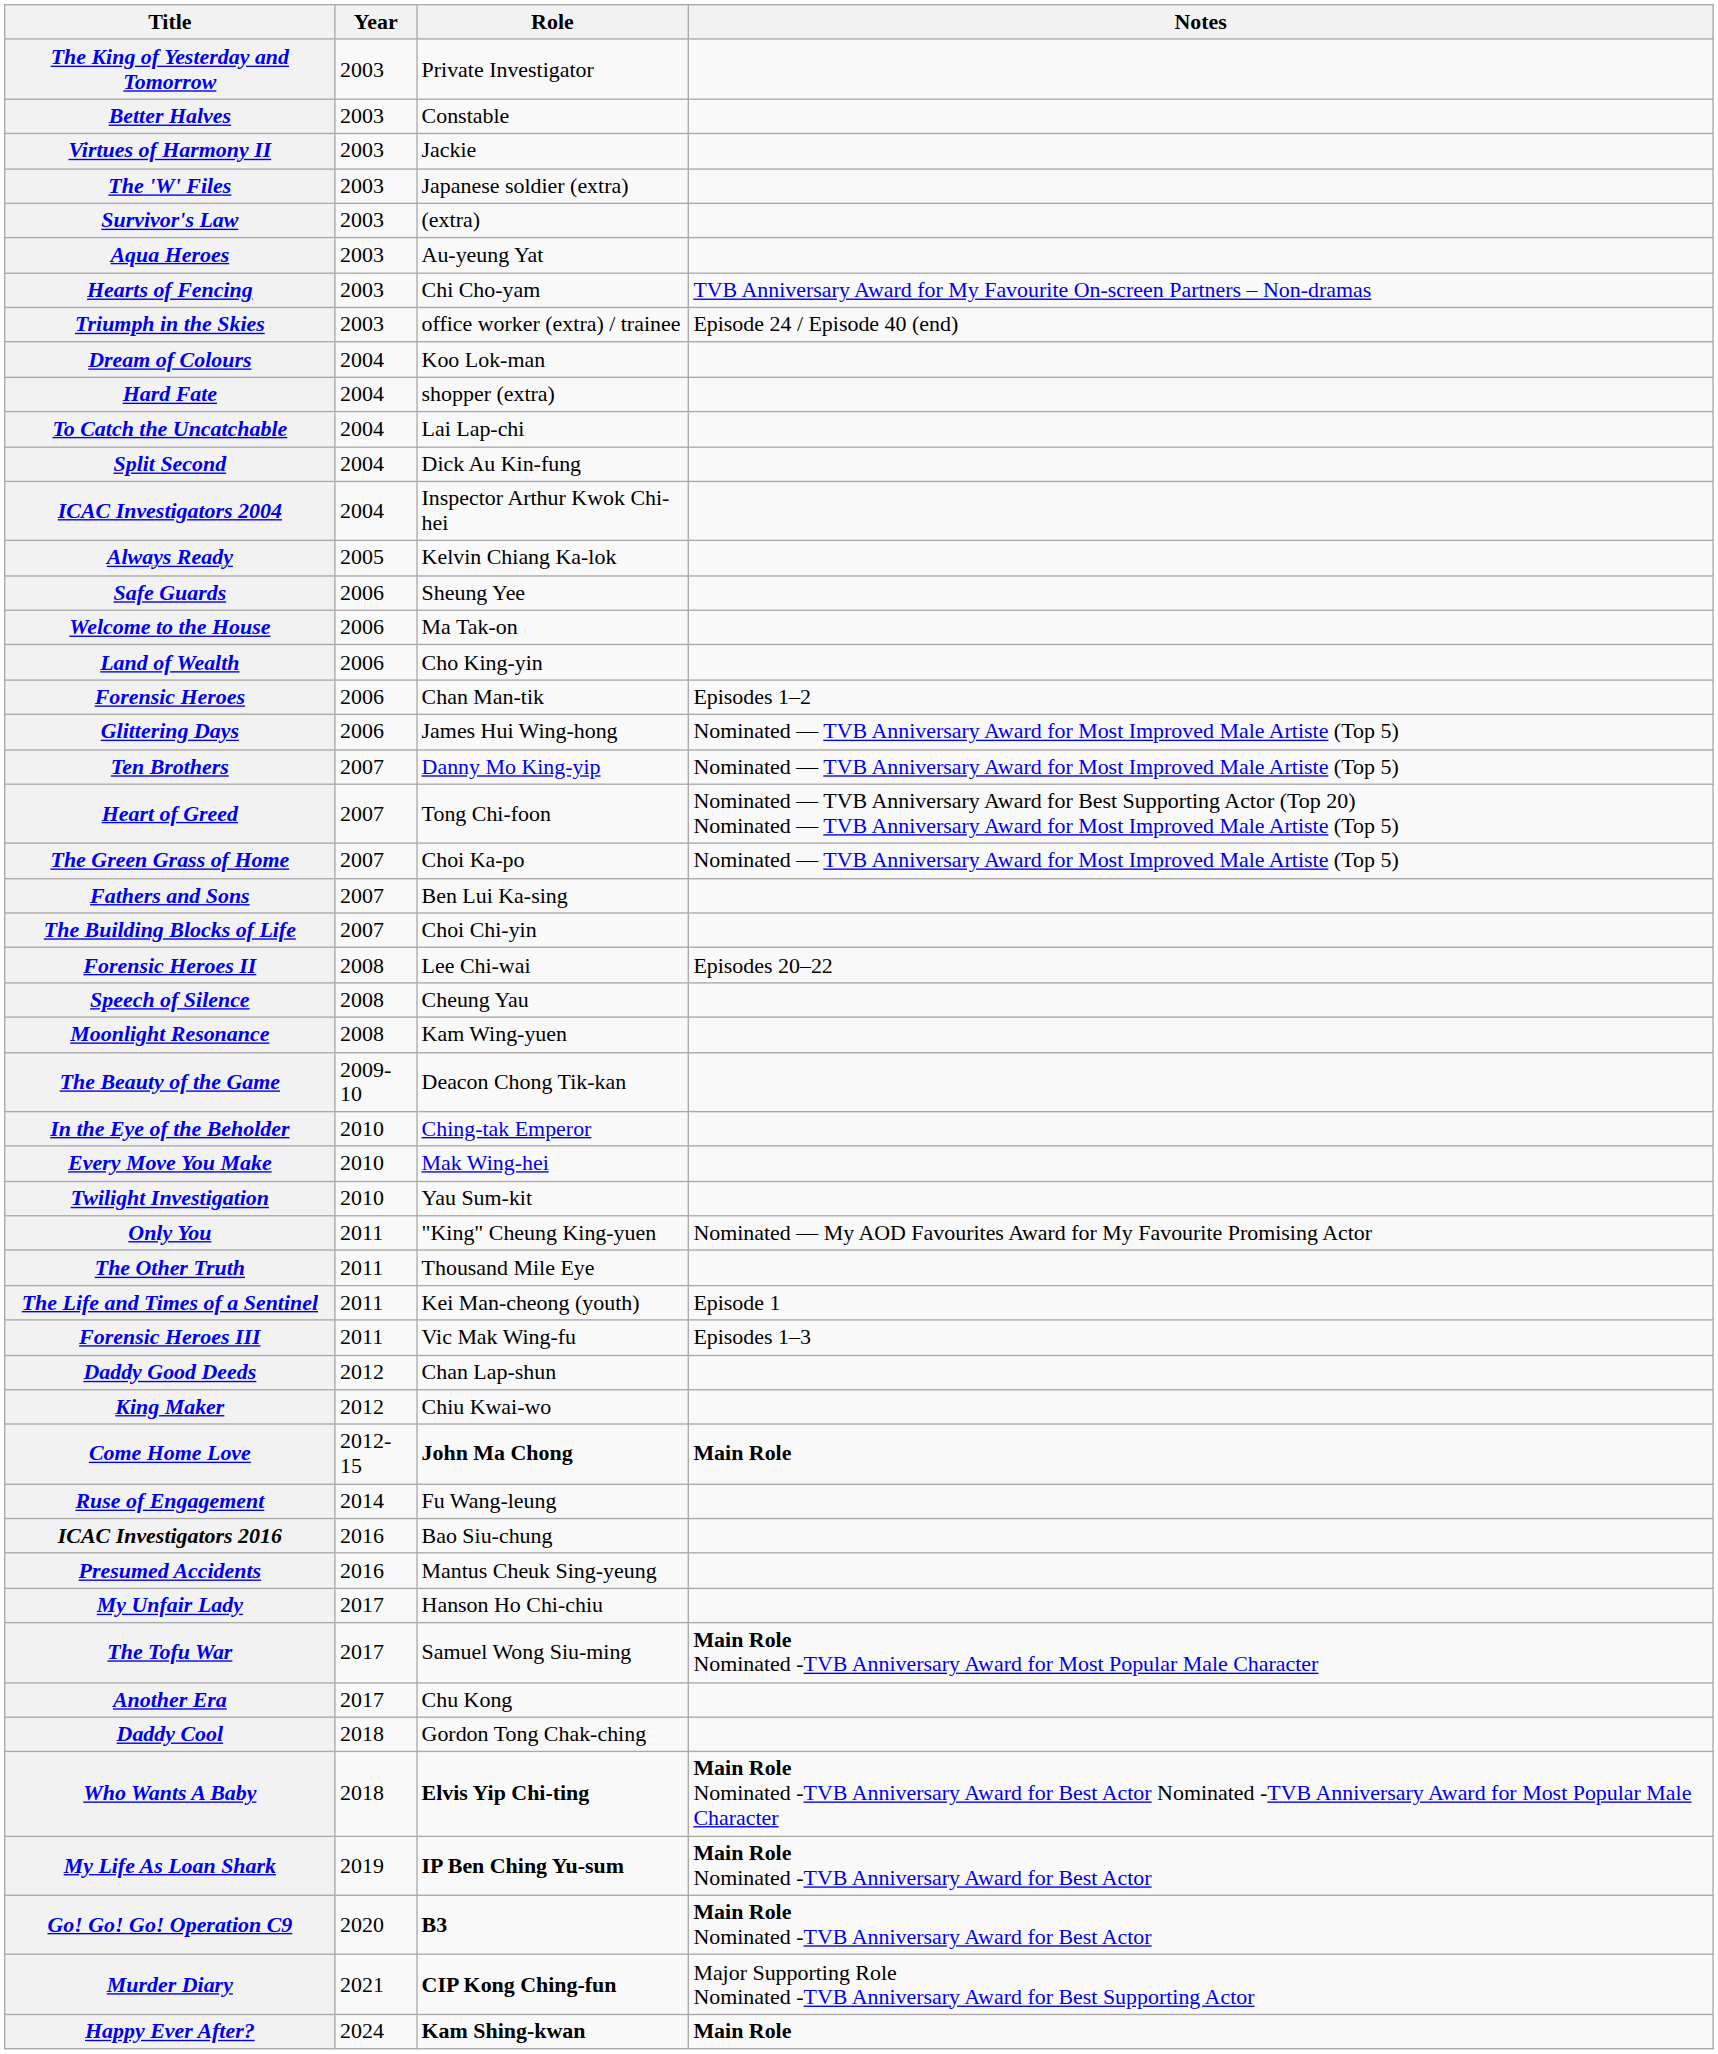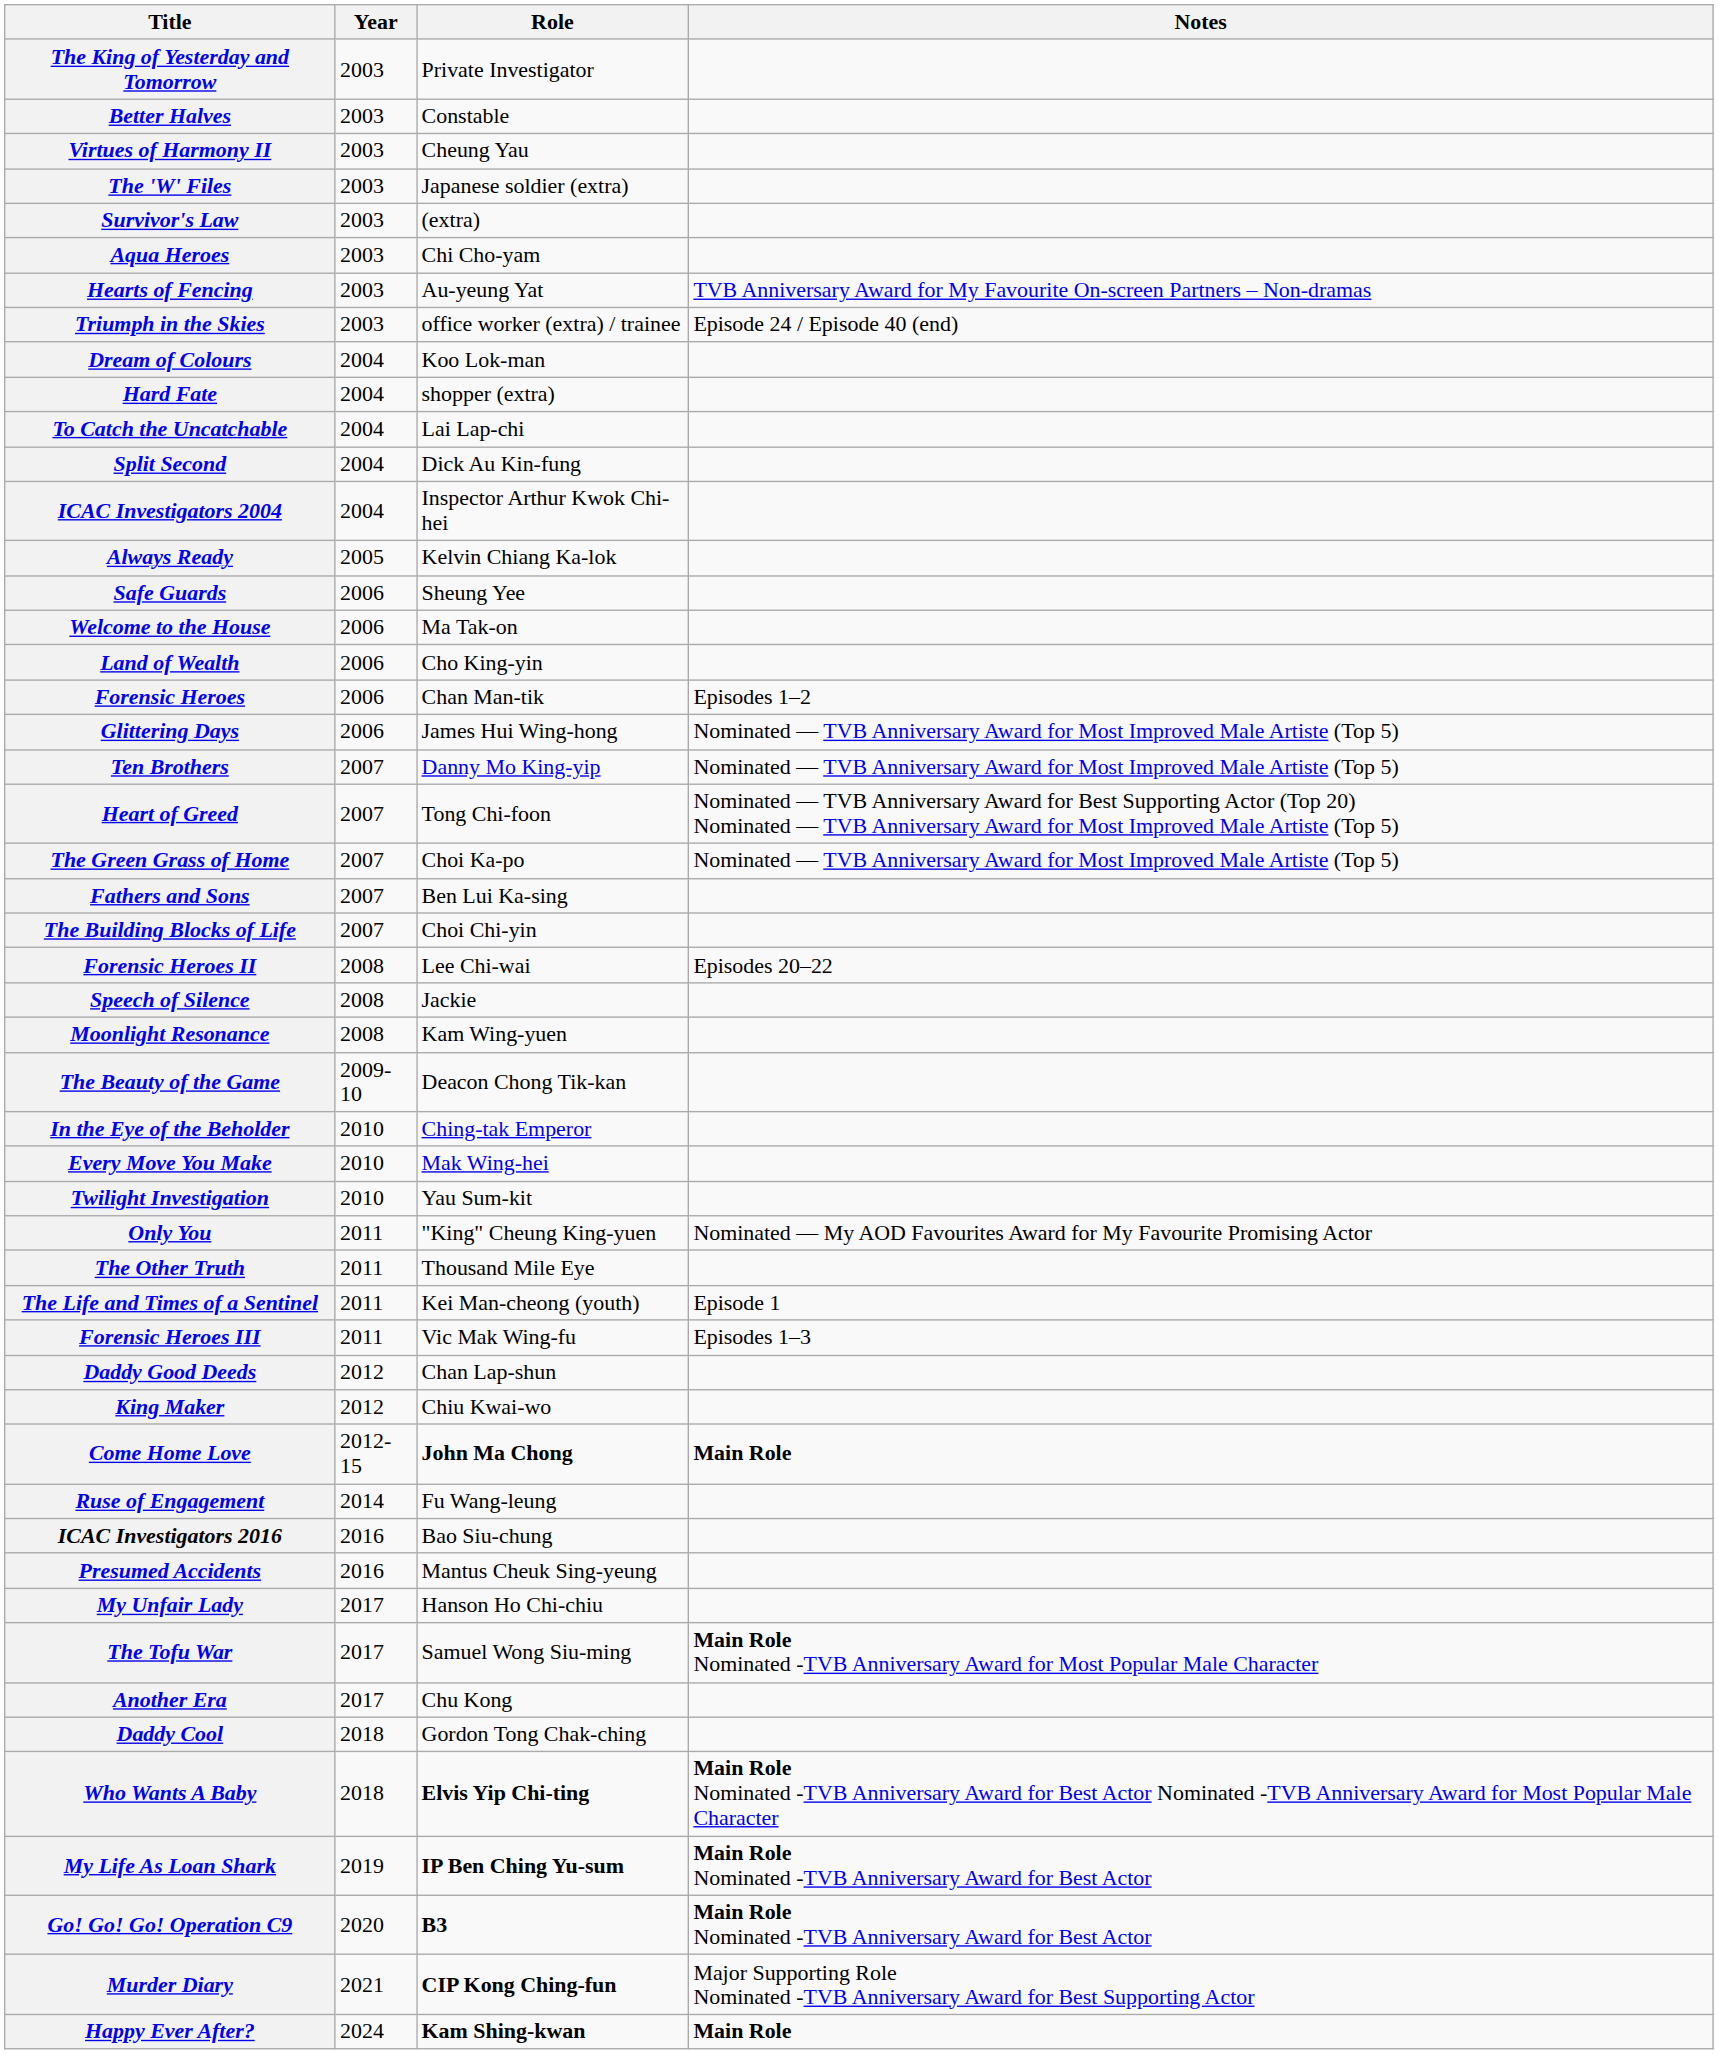(449, 150) Jackie -> (475, 150) Cheung Yau
(482, 255) Au-yeung Yat -> (481, 255) Chi Cho-yam
(481, 289) Chi Cho-yam -> (482, 289) Au-yeung Yat
(475, 999) Cheung Yau -> (449, 999) Jackie
